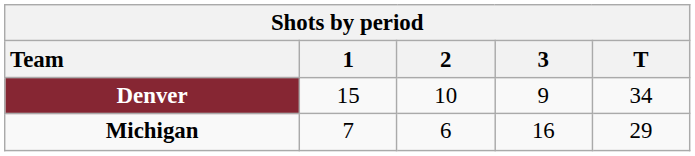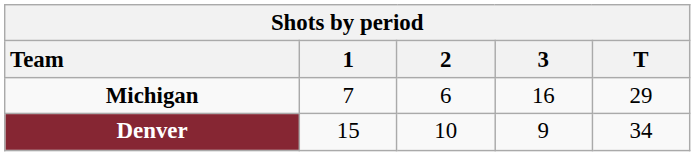rows swapped: (152, 131) <-> (152, 95)
